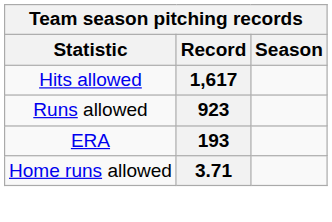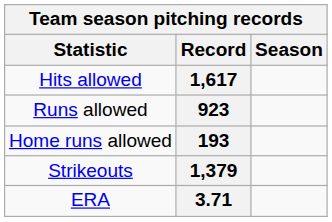(90, 140) ERA -> (90, 140) Home runs allowed
+ row: (214, 170)
(90, 170) Home runs allowed -> (90, 200) ERA
